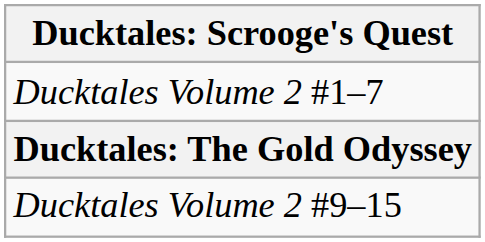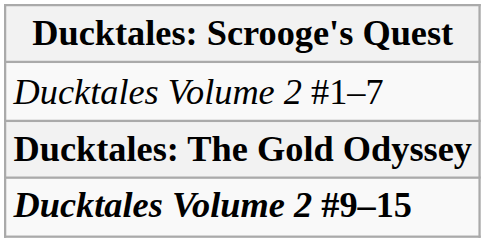(208, 206) normal -> (213, 206) bold
